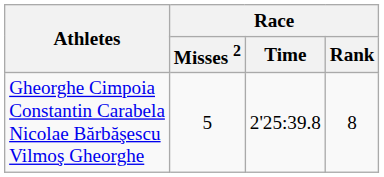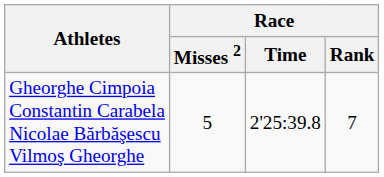(352, 122) 8 -> (352, 122) 7
